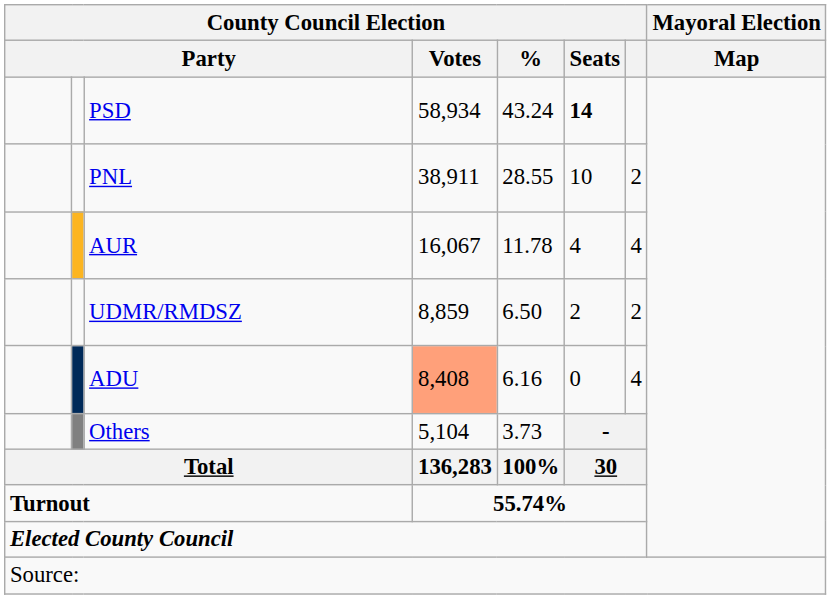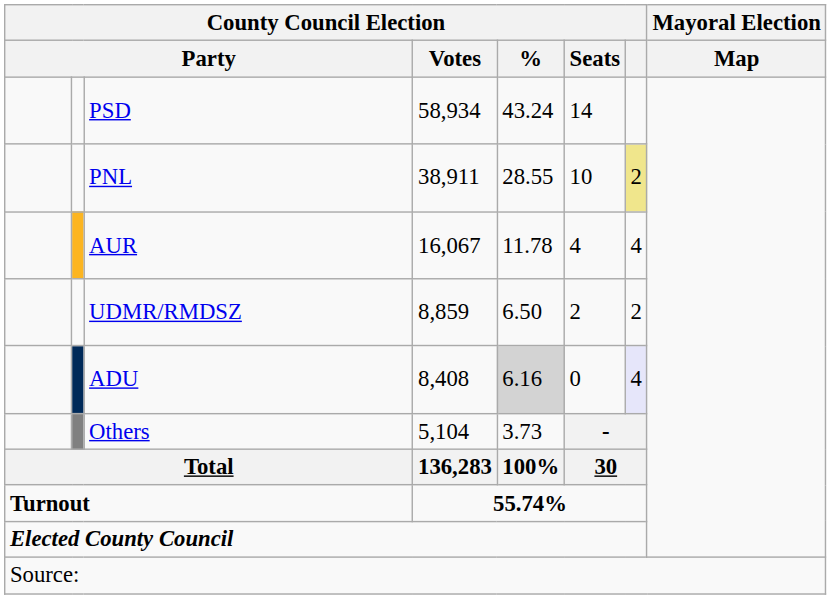(581, 110) bold -> (581, 110) normal
(636, 177) no background -> (636, 177) khaki background
(444, 379) lightsalmon background -> (444, 379) no background
(522, 379) no background -> (522, 379) lightgrey background
(636, 379) no background -> (636, 379) lavender background
